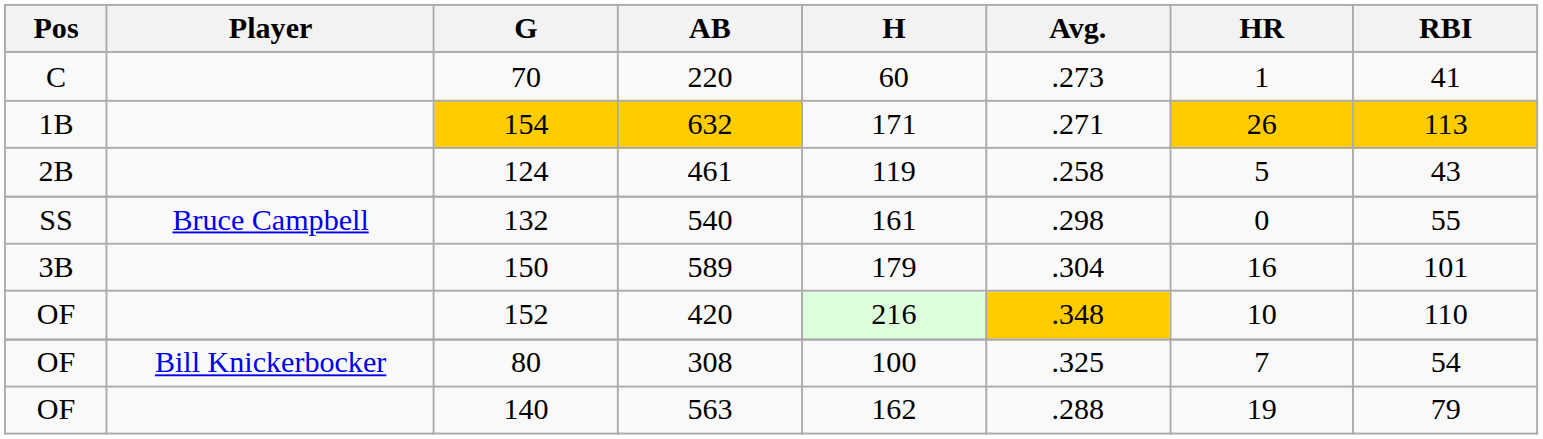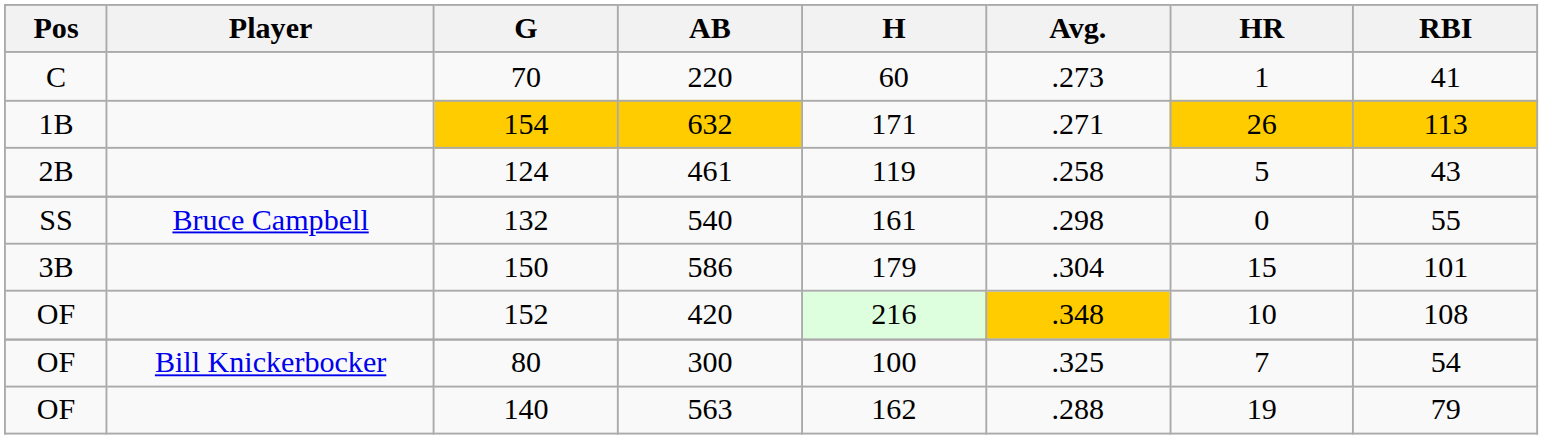(710, 266) 589 -> (710, 266) 586
(1262, 266) 16 -> (1262, 266) 15
(1446, 314) 110 -> (1446, 314) 108
(710, 362) 308 -> (710, 362) 300
